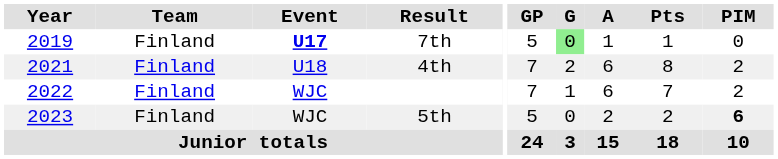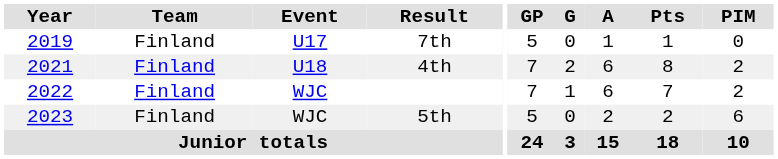(310, 42) bold -> (310, 42) normal
(570, 42) lightgreen background -> (570, 42) no background
(738, 117) bold -> (738, 117) normal
